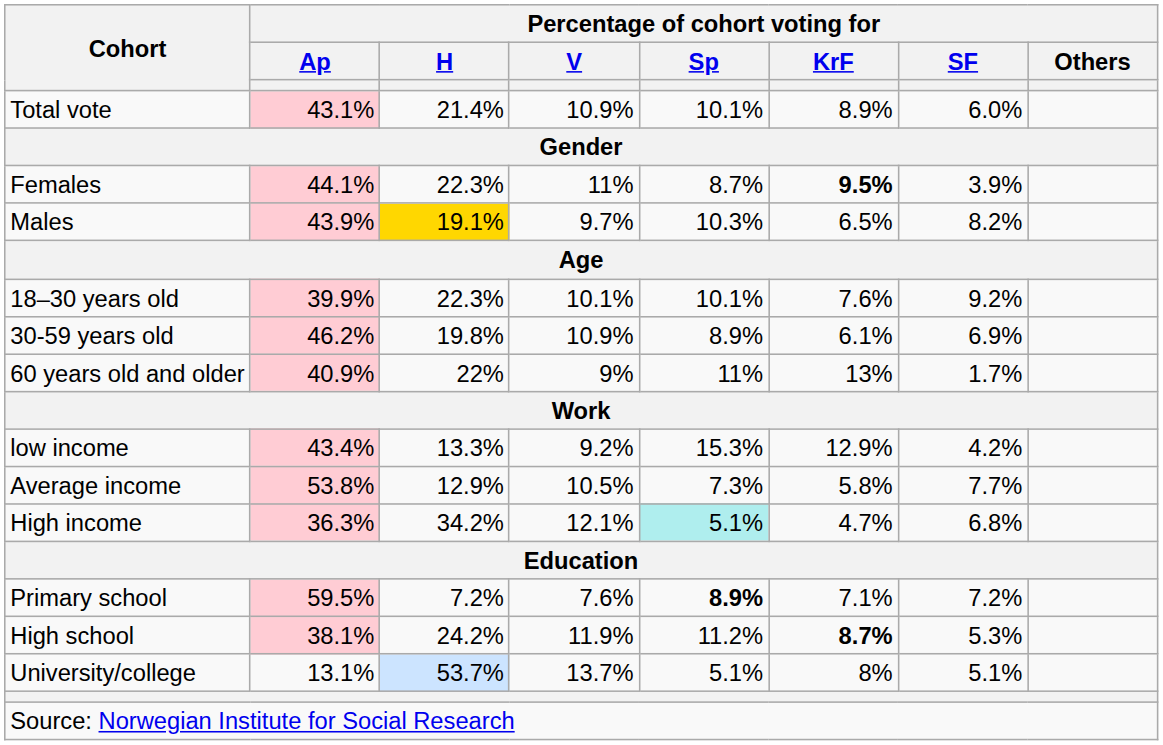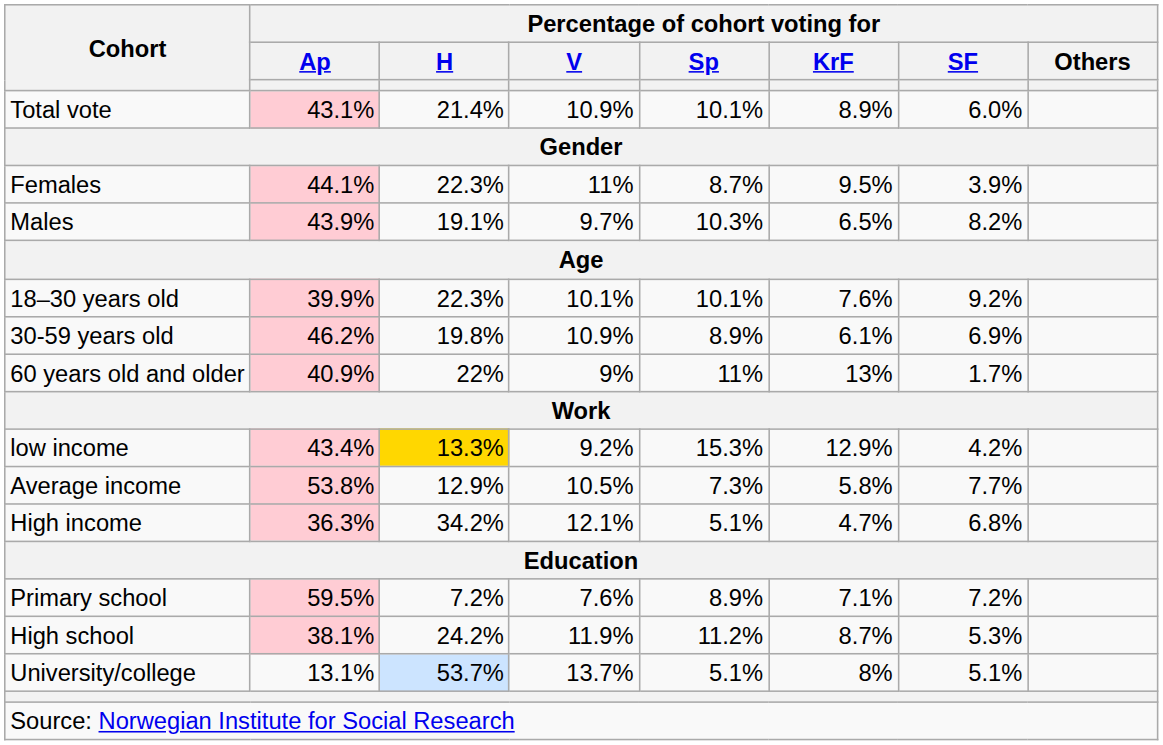(866, 185) bold -> (866, 185) normal
(470, 222) gold background -> (470, 222) no background
(470, 448) no background -> (470, 448) gold background
(736, 523) paleturquoise background -> (736, 523) no background
(736, 598) bold -> (736, 598) normal
(866, 635) bold -> (866, 635) normal
